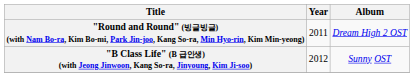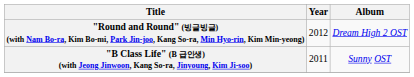(318, 33) 2011 -> (318, 33) 2012
(318, 59) 2012 -> (318, 59) 2011
